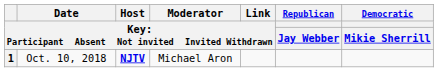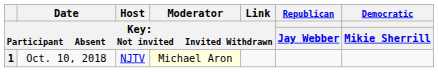(133, 58) bold -> (133, 58) normal
(195, 58) no background -> (195, 58) lightyellow background
